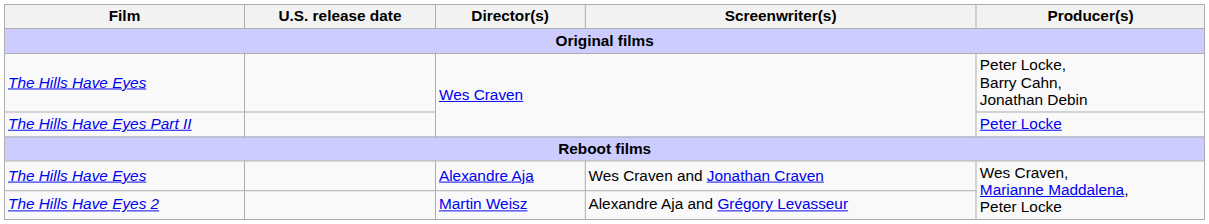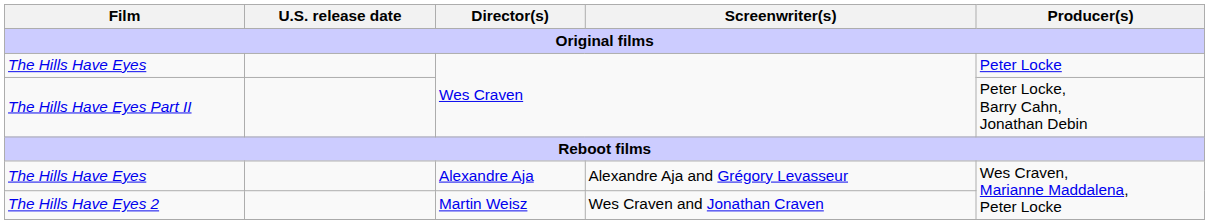(1034, 82) Peter Locke, Barry Cahn, Jonathan Debin -> (1021, 65) Peter Locke
(1021, 124) Peter Locke -> (1034, 107) Peter Locke, Barry Cahn, Jonathan Debin
(706, 175) Wes Craven and Jonathan Craven -> (718, 175) Alexandre Aja and Grégory Levasseur
(718, 205) Alexandre Aja and Grégory Levasseur -> (706, 205) Wes Craven and Jonathan Craven
